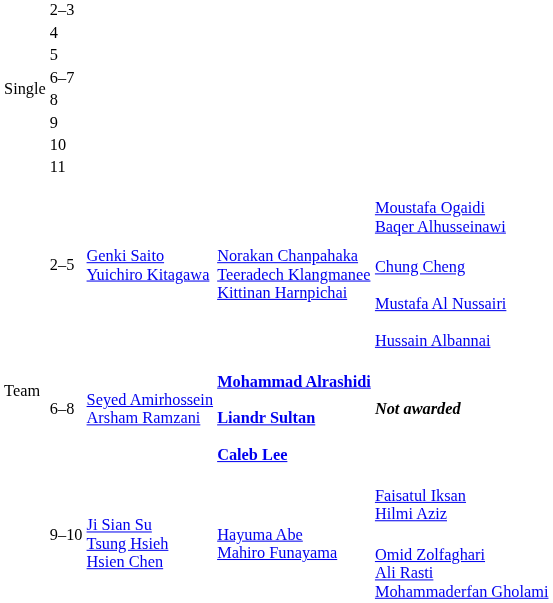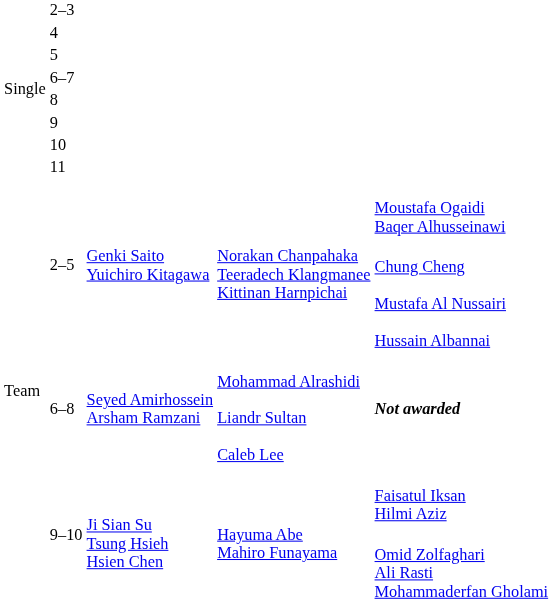(294, 418) bold -> (289, 418) normal
